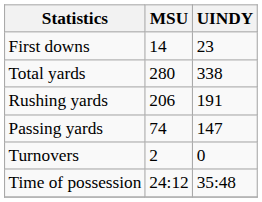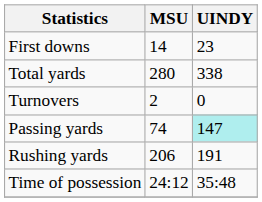rows swapped: (58, 100) <-> (44, 155)
(210, 128) no background -> (210, 128) paleturquoise background
